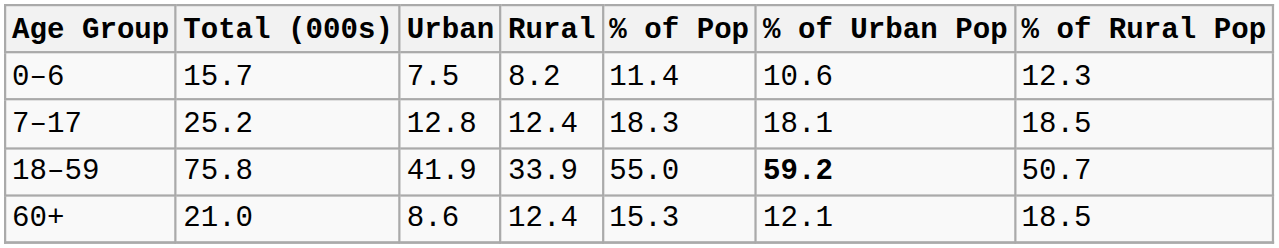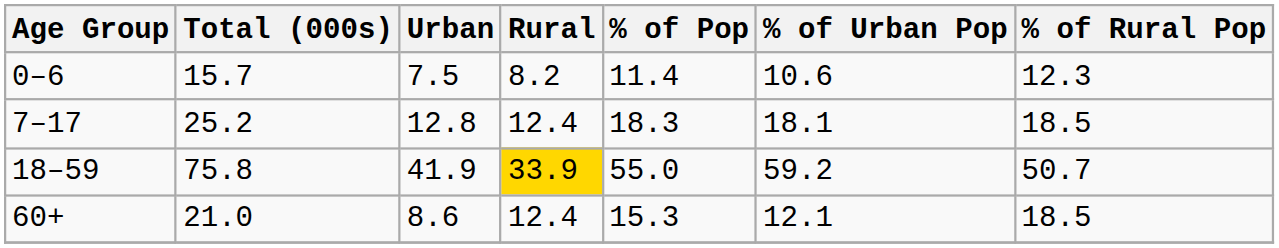(543, 171) no background -> (543, 171) gold background
(798, 171) bold -> (798, 171) normal
